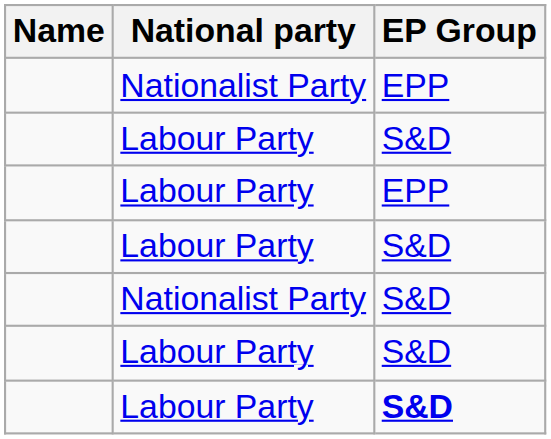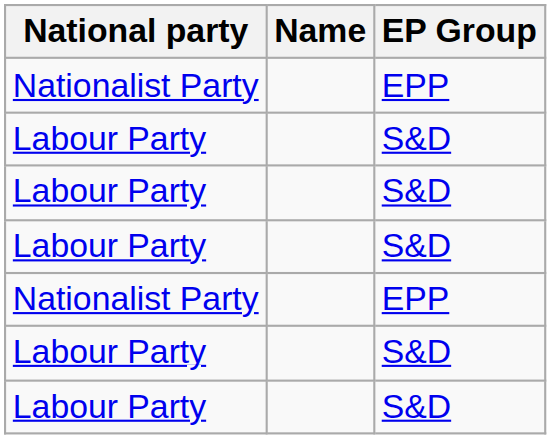columns swapped: (59, 31) <-> (243, 31)
(415, 191) EPP -> (416, 191) S&D
(416, 298) S&D -> (415, 298) EPP
(417, 406) bold -> (416, 406) normal
